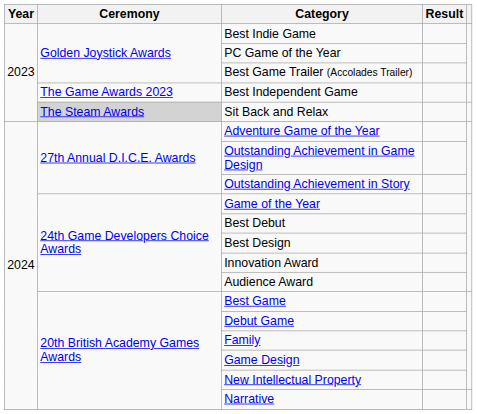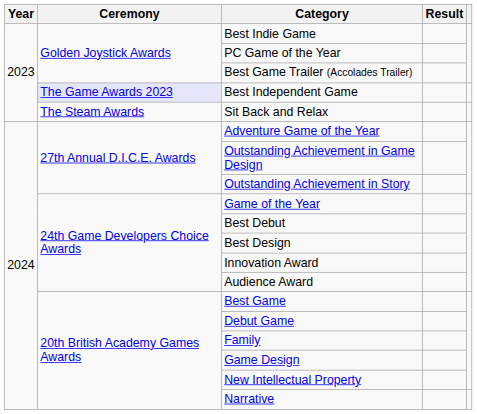(107, 92) no background -> (107, 92) lavender background
(92, 111) lightgrey background -> (92, 111) no background
